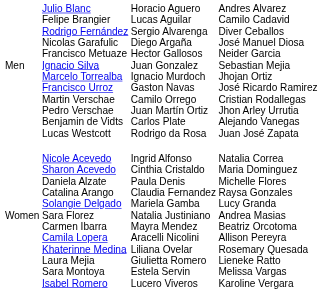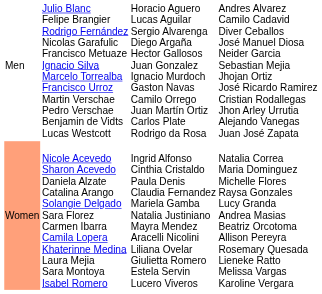(22, 215) no background -> (22, 215) lightsalmon background
